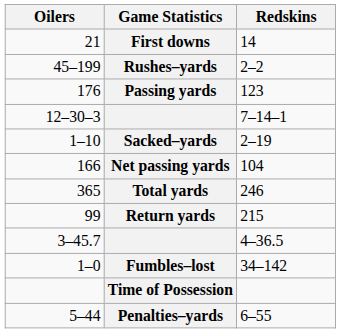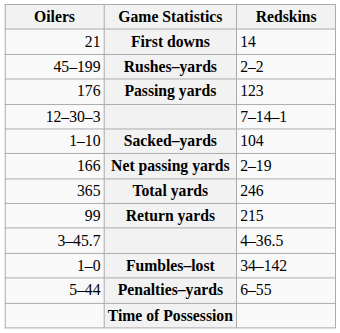(256, 141) 2–19 -> (252, 141) 104
(252, 166) 104 -> (256, 166) 2–19
rows swapped: (85, 315) <-> (55, 290)
